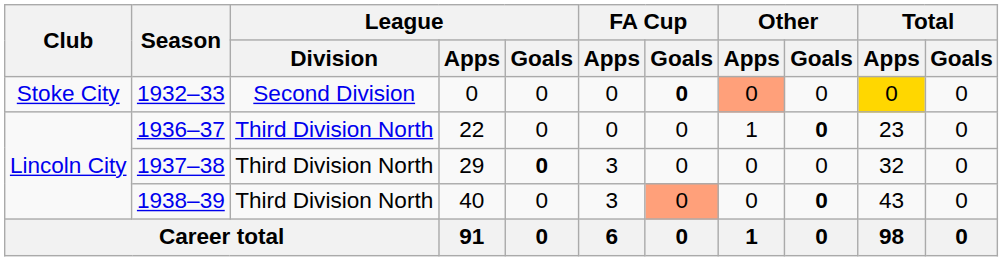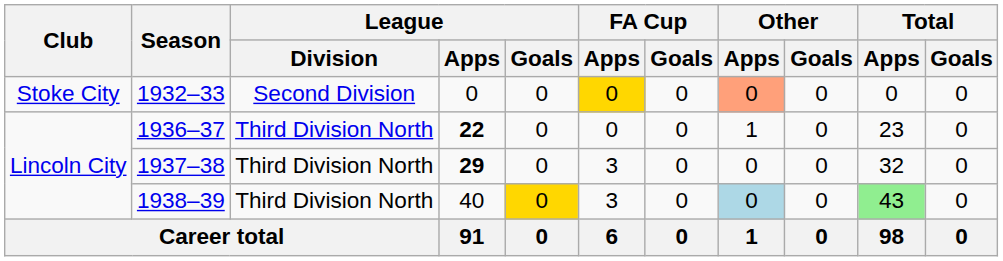(612, 93) no background -> (612, 93) gold background
(682, 93) bold -> (682, 93) normal
(892, 93) gold background -> (892, 93) no background
(472, 129) normal -> (472, 129) bold
(822, 129) bold -> (822, 129) normal
(472, 165) normal -> (472, 165) bold
(542, 165) bold -> (542, 165) normal
(542, 201) no background -> (542, 201) gold background
(682, 201) lightsalmon background -> (682, 201) no background
(752, 201) no background -> (752, 201) lightblue background
(822, 201) bold -> (822, 201) normal
(892, 201) no background -> (892, 201) lightgreen background
